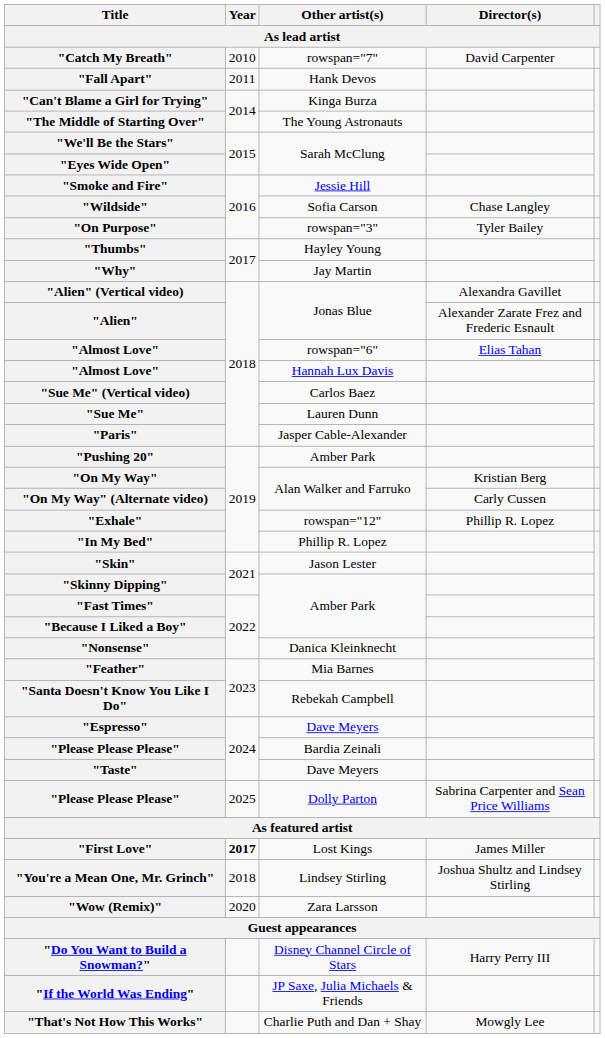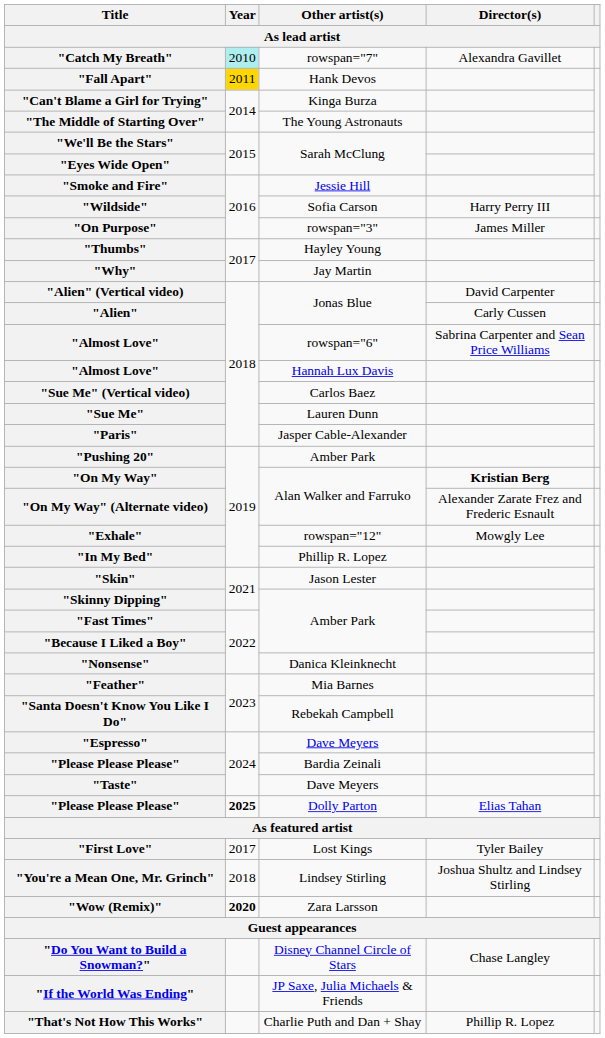(242, 57) no background -> (242, 57) paleturquoise background
(510, 57) David Carpenter -> (510, 57) Alexandra Gavillet
(242, 79) no background -> (242, 79) gold background
(510, 206) Chase Langley -> (510, 206) Harry Perry III
(510, 228) Tyler Bailey -> (510, 228) James Miller
(510, 292) Alexandra Gavillet -> (510, 292) David Carpenter
(510, 321) Alexander Zarate Frez and Frederic Esnault -> (510, 313) Carly Cussen
(510, 350) Elias Tahan -> (510, 342) Sabrina Carpenter and Sean Price Williams
(510, 477) normal -> (510, 477) bold
(510, 499) Carly Cussen -> (510, 506) Alexander Zarate Frez and Frederic Esnault
(510, 520) Phillip R. Lopez -> (510, 535) Mowgly Lee
(242, 798) normal -> (242, 806) bold
(510, 798) Sabrina Carpenter and Sean Price Williams -> (510, 806) Elias Tahan
(242, 849) bold -> (242, 849) normal
(510, 849) James Miller -> (510, 849) Tyler Bailey
(242, 906) normal -> (242, 906) bold
(510, 957) Harry Perry III -> (510, 957) Chase Langley
(510, 1022) Mowgly Lee -> (510, 1022) Phillip R. Lopez
